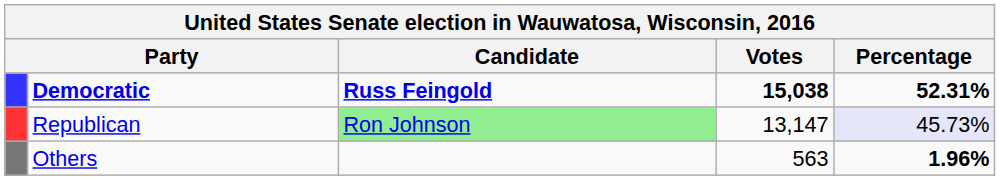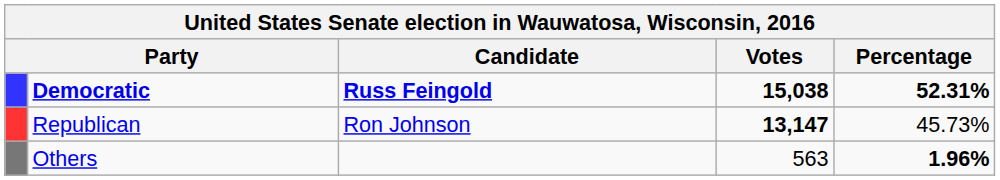(407, 124) lightgreen background -> (407, 124) no background
(795, 124) normal -> (795, 124) bold
(953, 124) lavender background -> (953, 124) no background
